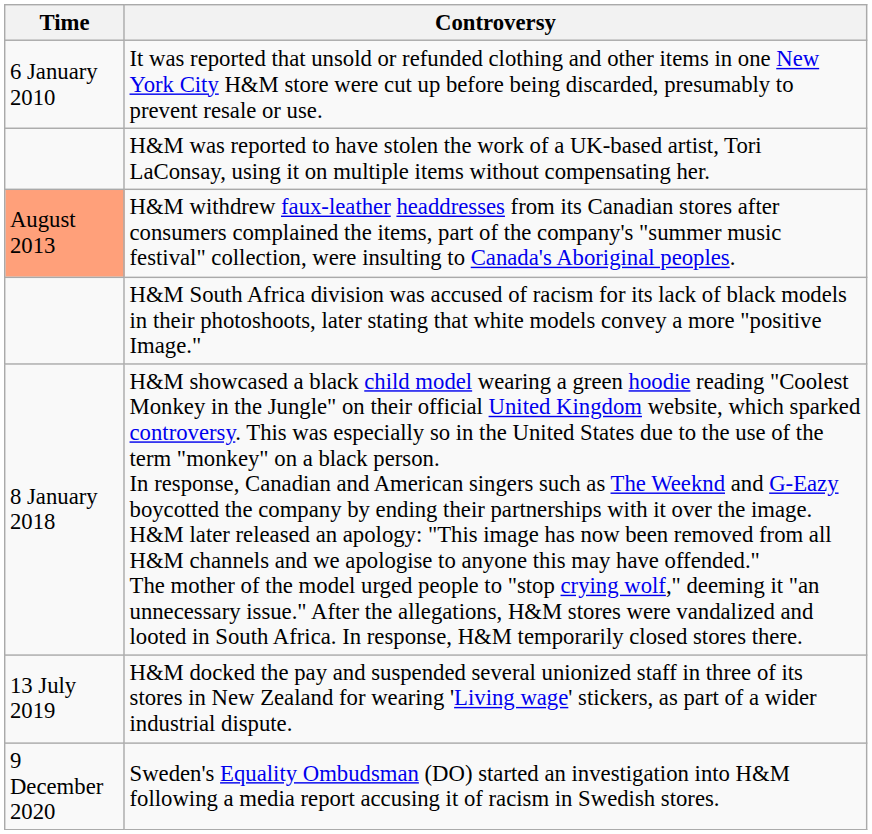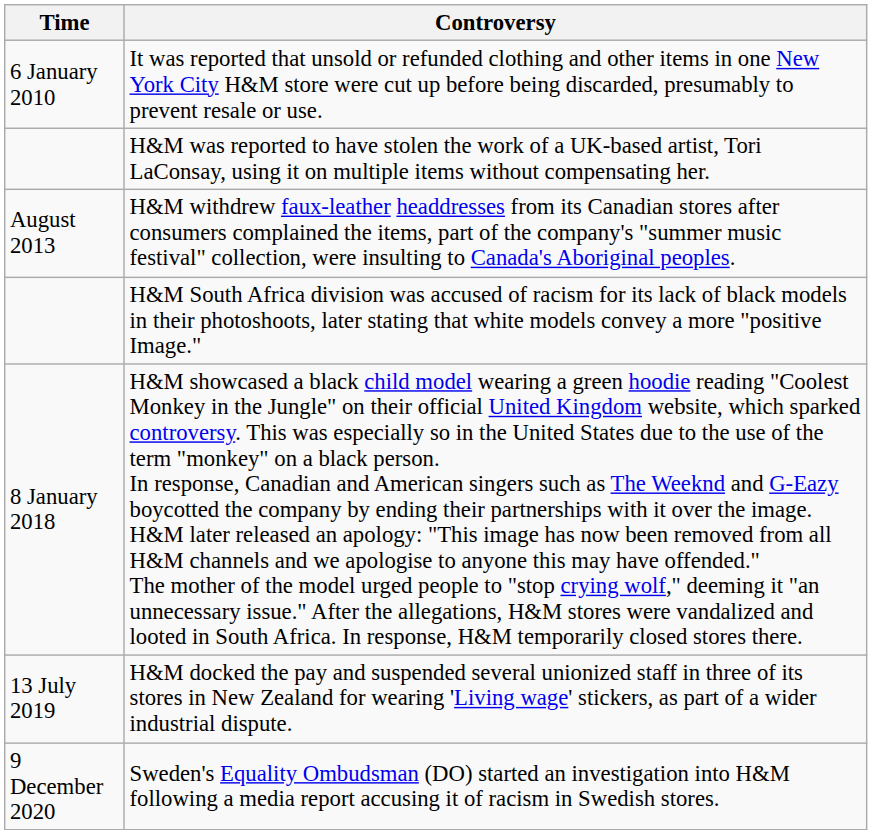(43, 232) lightsalmon background -> (43, 232) no background
